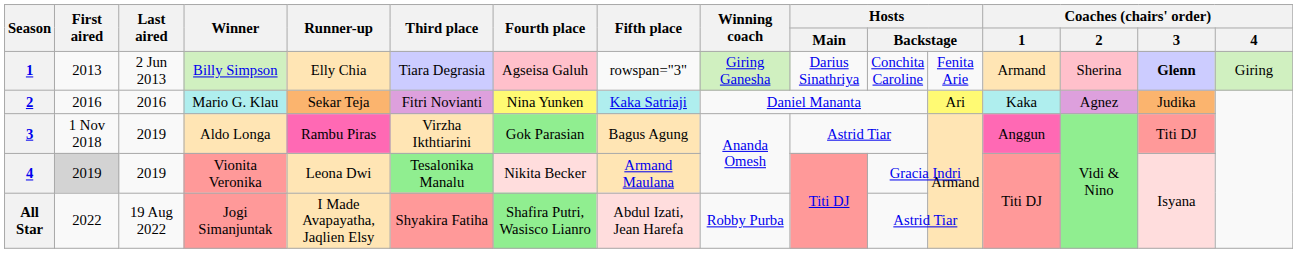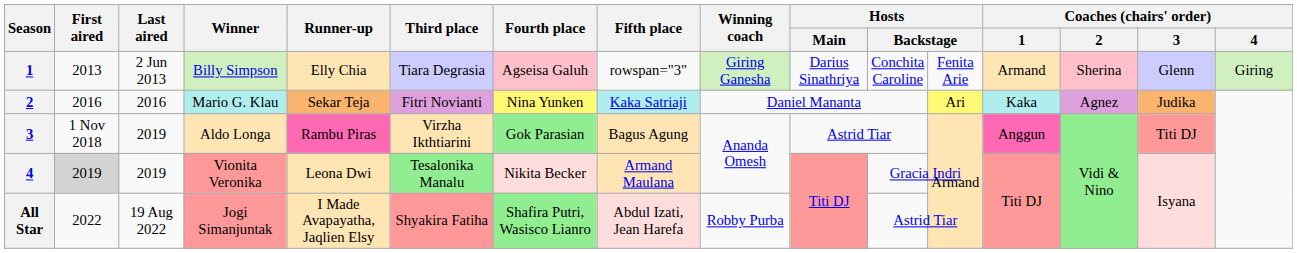(1176, 71) bold -> (1176, 71) normal
